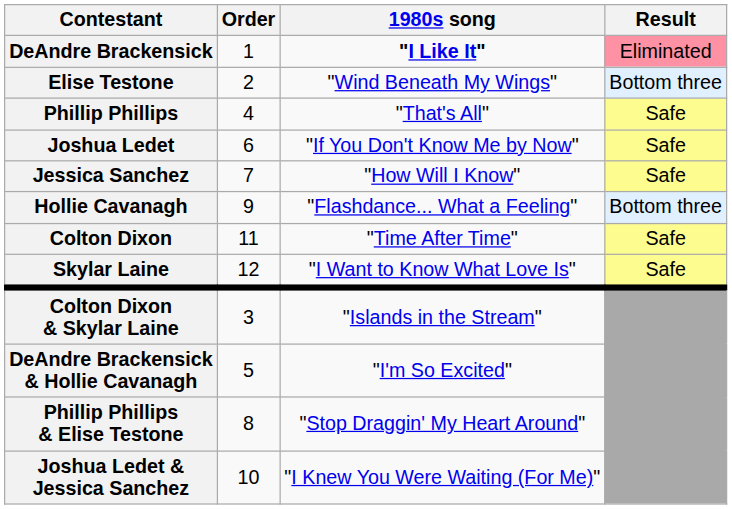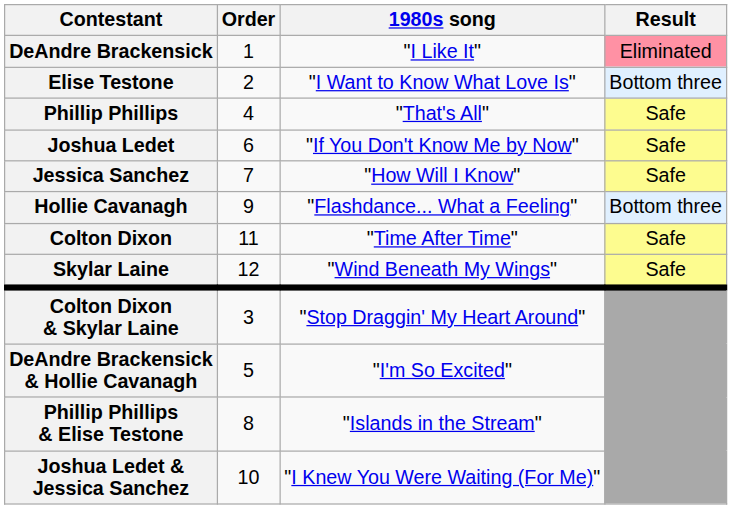(442, 51) bold -> (442, 51) normal
(442, 82) "Wind Beneath My Wings" -> (442, 82) "I Want to Know What Love Is"
(442, 269) "I Want to Know What Love Is" -> (442, 269) "Wind Beneath My Wings"
(442, 316) "Islands in the Stream" -> (442, 316) "Stop Draggin' My Heart Around"
(442, 423) "Stop Draggin' My Heart Around" -> (442, 423) "Islands in the Stream"
